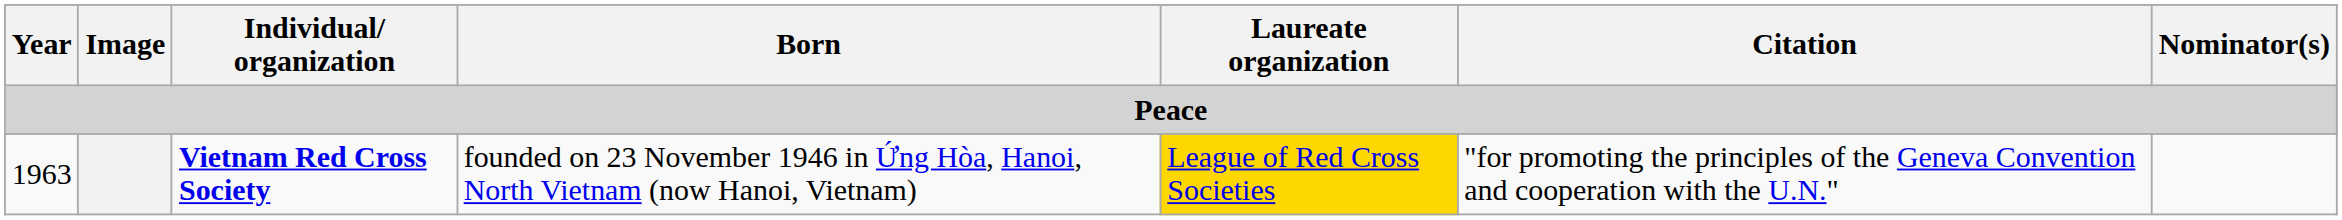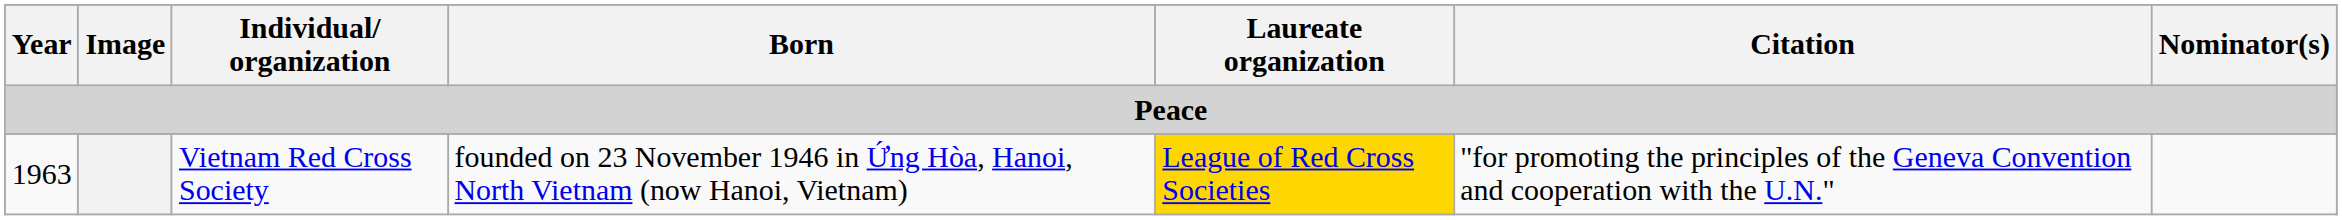(303, 173) bold -> (295, 173) normal
